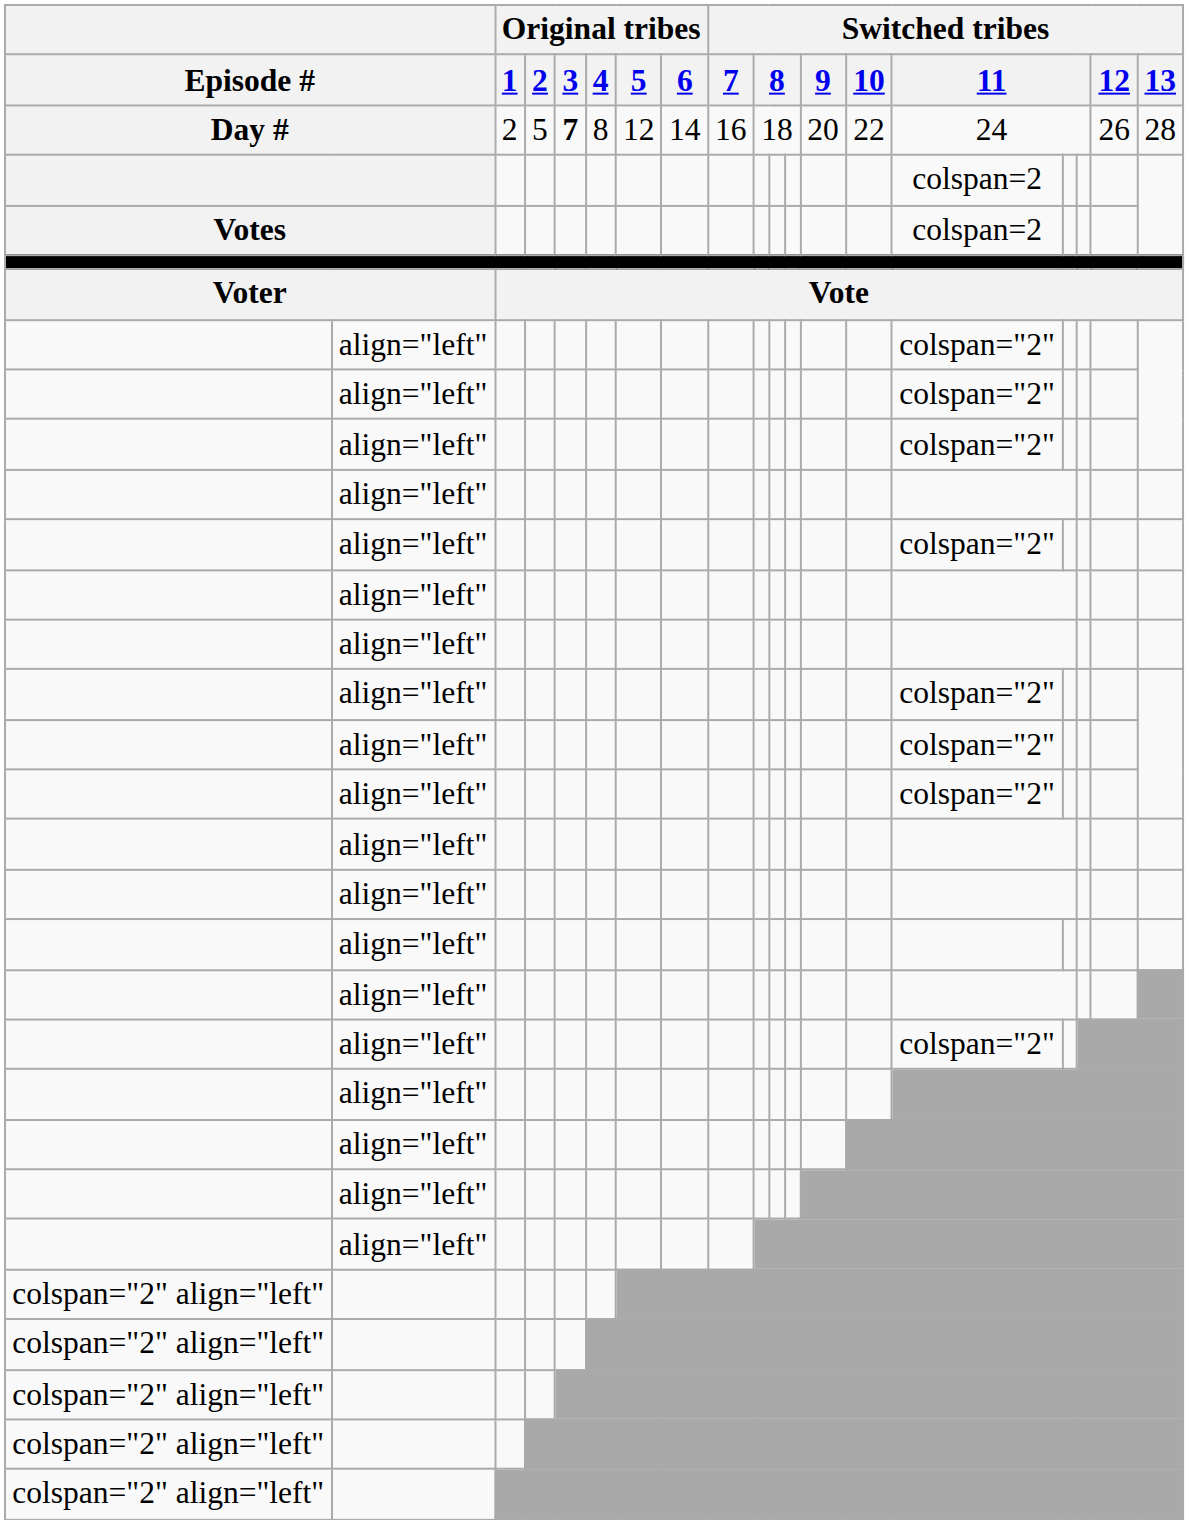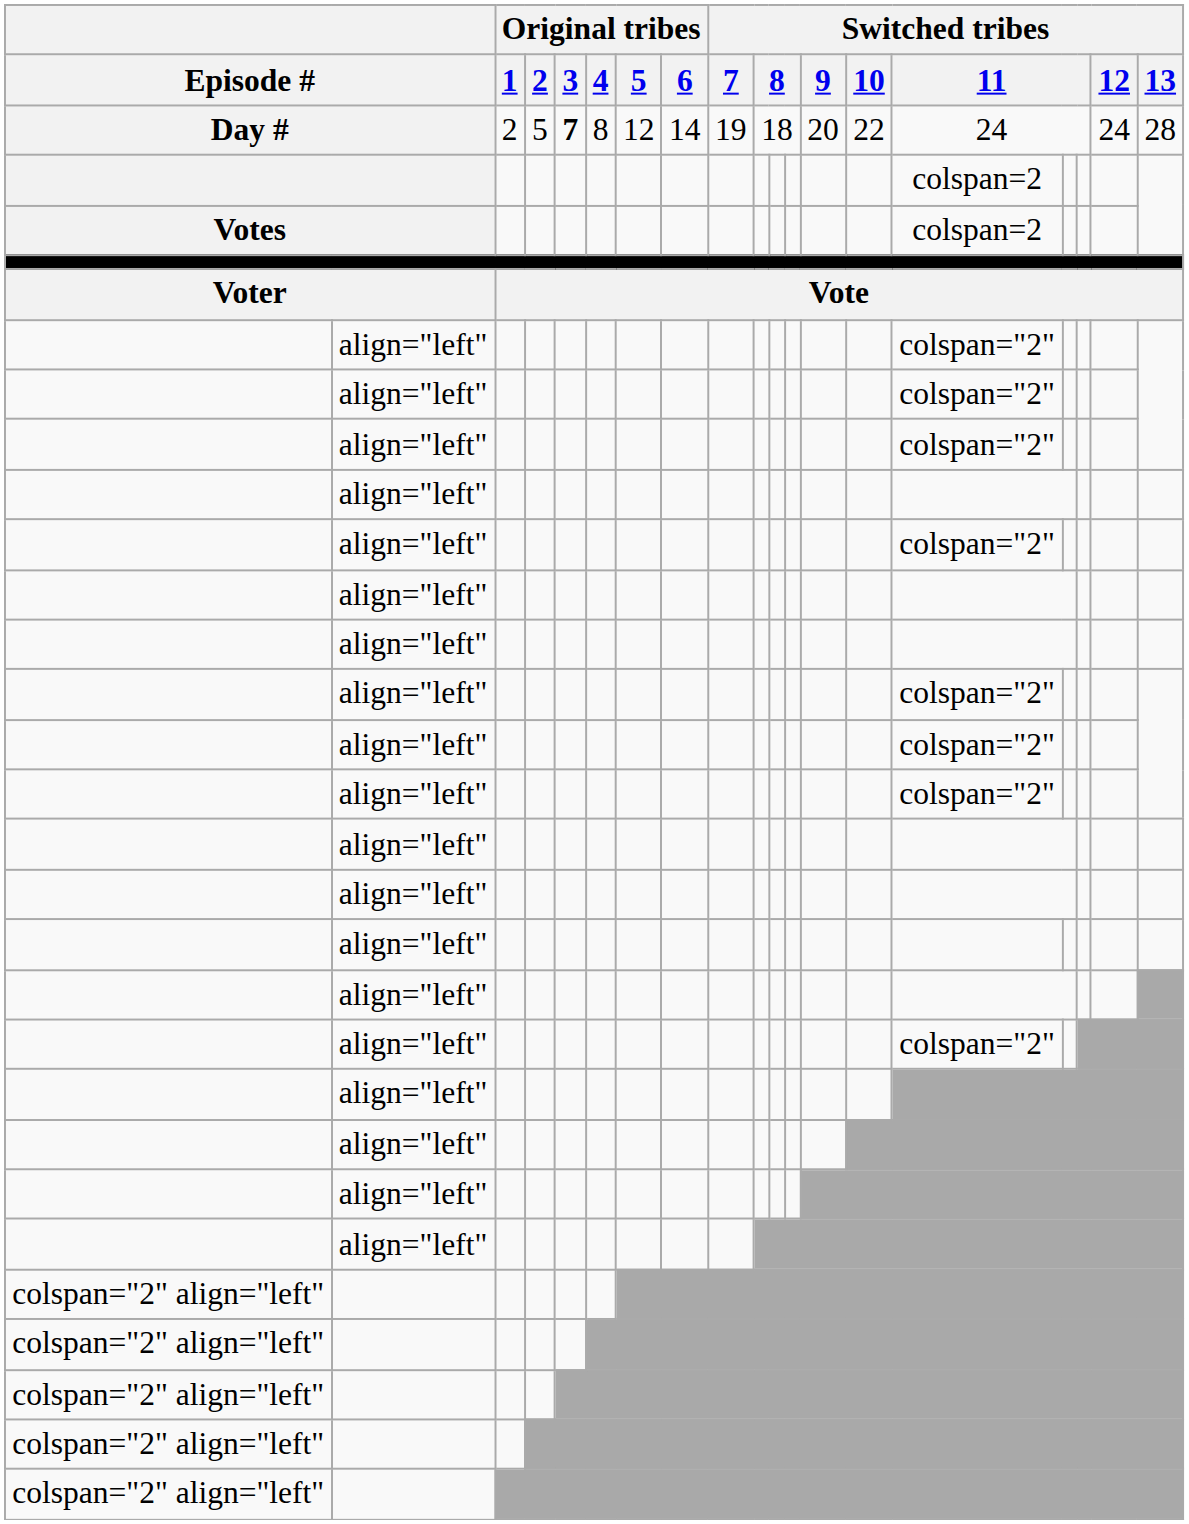(731, 129) 16 -> (731, 129) 19
(1114, 129) 26 -> (1114, 129) 24
